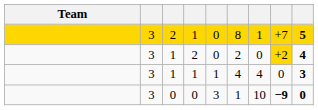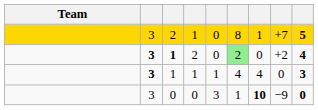(151, 54) normal -> (151, 54) bold
(173, 54) normal -> (173, 54) bold
(238, 54) no background -> (238, 54) lightgreen background
(281, 54) gold background -> (281, 54) no background
(151, 74) normal -> (151, 74) bold
(260, 94) normal -> (260, 94) bold
(281, 94) bold -> (281, 94) normal
